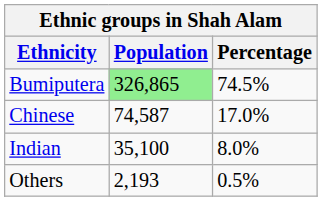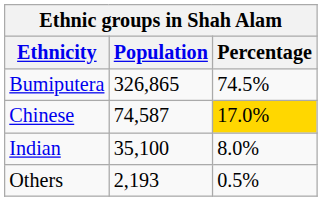(147, 84) lightgreen background -> (147, 84) no background
(243, 116) no background -> (243, 116) gold background
